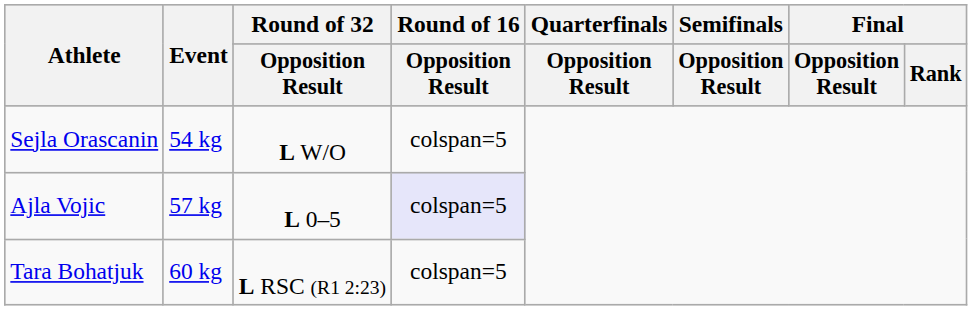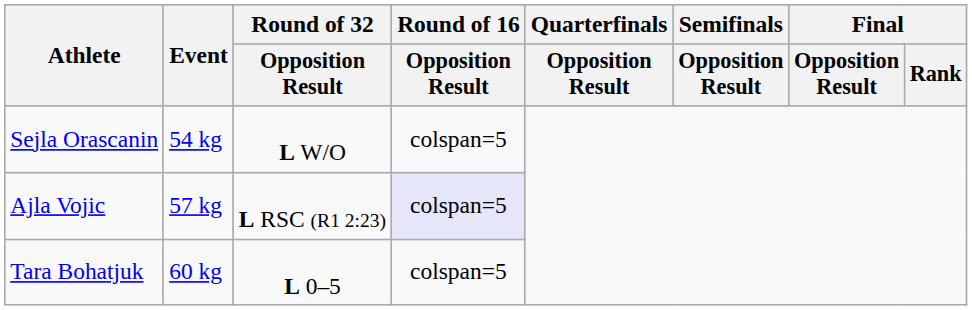(312, 219) L 0–5 -> (312, 219) L RSC (R1 2:23)
(312, 286) L RSC (R1 2:23) -> (312, 286) L 0–5
